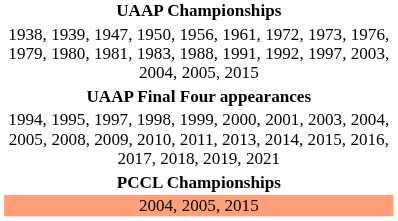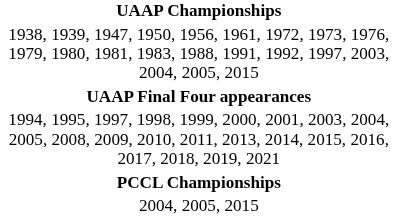(199, 205) lightsalmon background -> (199, 205) no background
